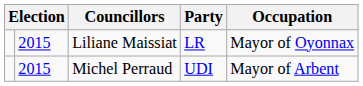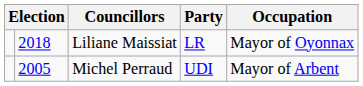(34, 42) 2015 -> (34, 42) 2018
(34, 68) 2015 -> (34, 68) 2005
